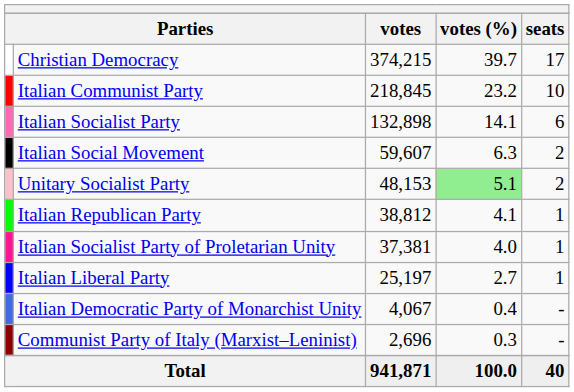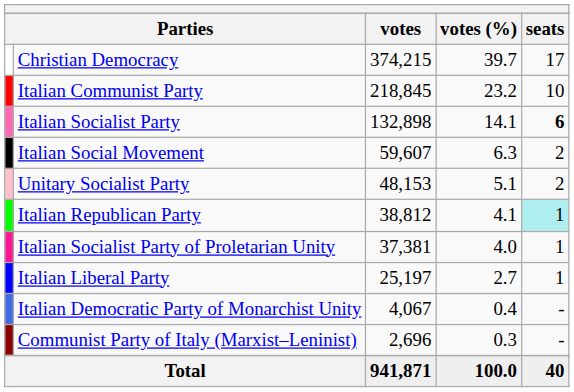(560, 122) normal -> (560, 122) bold
(505, 184) lightgreen background -> (505, 184) no background
(560, 215) no background -> (560, 215) paleturquoise background
